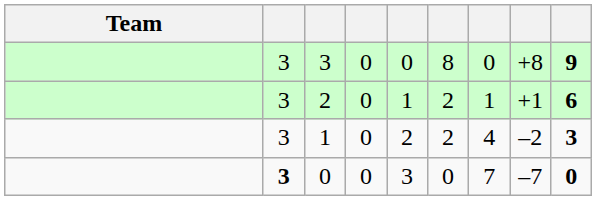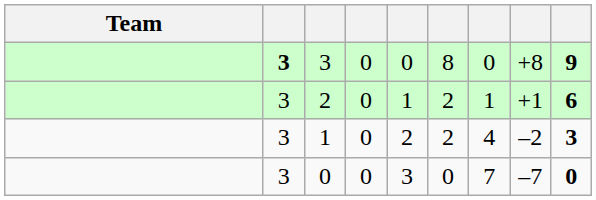(284, 61) normal -> (284, 61) bold
(284, 175) bold -> (284, 175) normal
